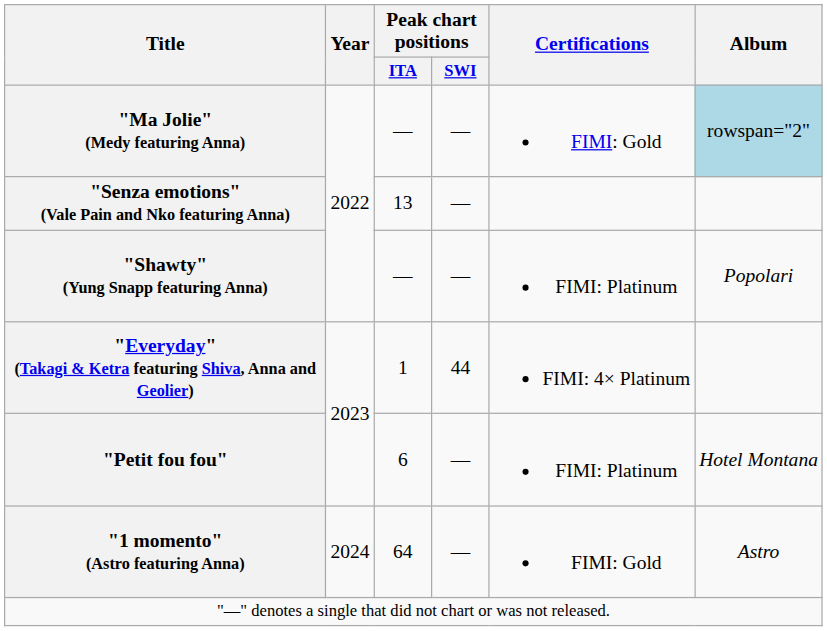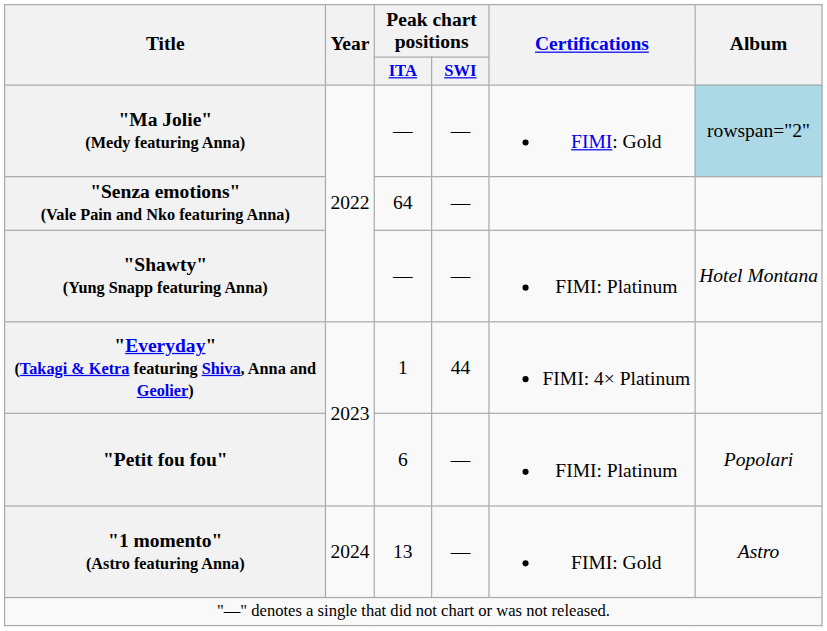(403, 203) 13 -> (403, 203) 64
(759, 275) Popolari -> (759, 275) Hotel Montana
(759, 459) Hotel Montana -> (759, 459) Popolari
(403, 551) 64 -> (403, 551) 13
